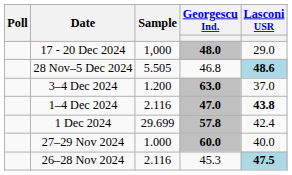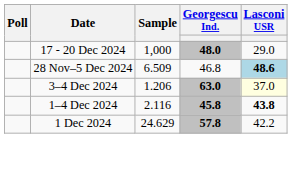(158, 68) 5.505 -> (158, 68) 6.509
(158, 86) 1.200 -> (158, 86) 1.206
(264, 86) no background -> (264, 86) lightyellow background
(210, 105) 47.0 -> (210, 105) 45.8
(158, 123) 29.699 -> (158, 123) 24.629
(264, 123) 42.4 -> (264, 123) 42.2
- row: (83, 142)
- row: (83, 160)
